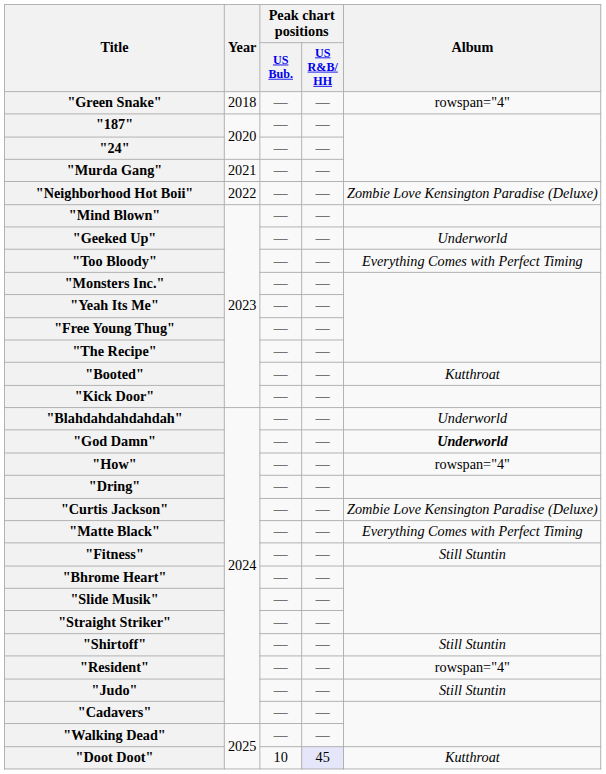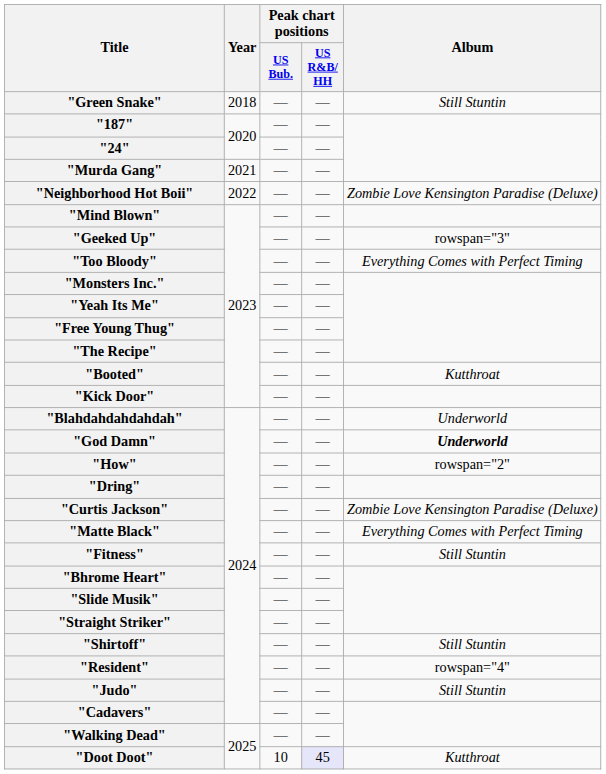(472, 102) rowspan="4" -> (472, 102) Still Stuntin
(472, 238) Underworld -> (472, 238) rowspan="3"
(472, 464) rowspan="4" -> (472, 464) rowspan="2"
